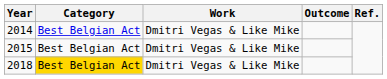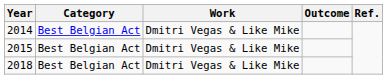(89, 65) gold background -> (89, 65) no background
